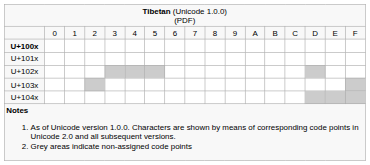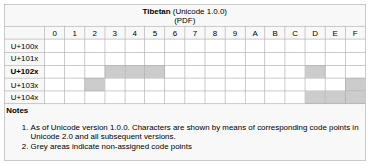(24, 46) bold -> (24, 46) normal
(24, 72) normal -> (24, 72) bold
